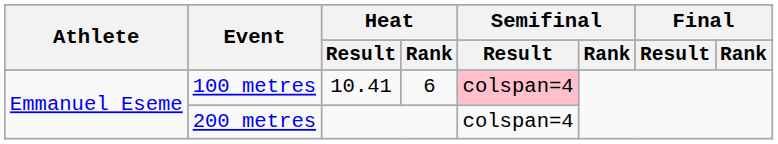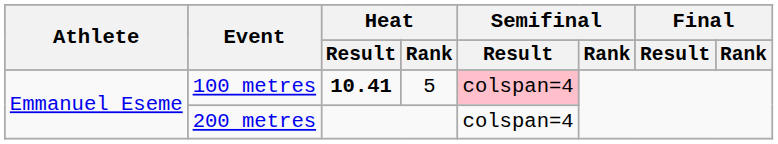(361, 87) normal -> (361, 87) bold
(429, 87) 6 -> (429, 87) 5
